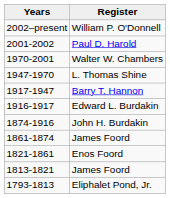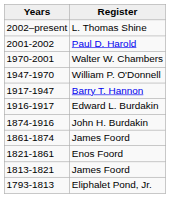(116, 28) William P. O'Donnell -> (109, 28) L. Thomas Shine
(109, 75) L. Thomas Shine -> (116, 75) William P. O'Donnell
